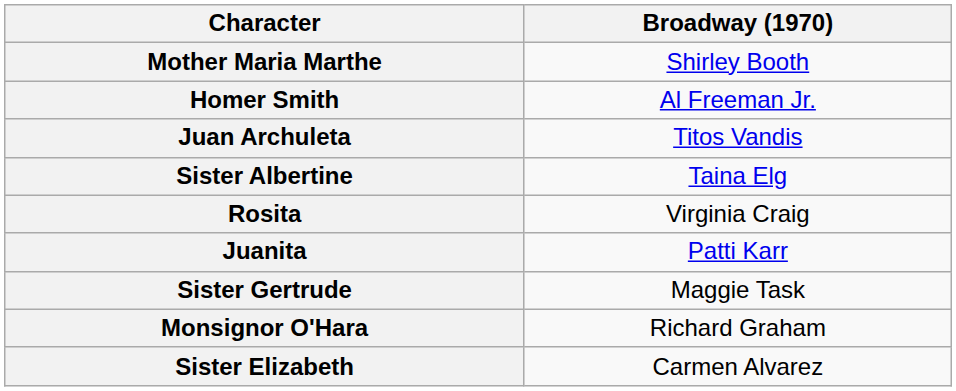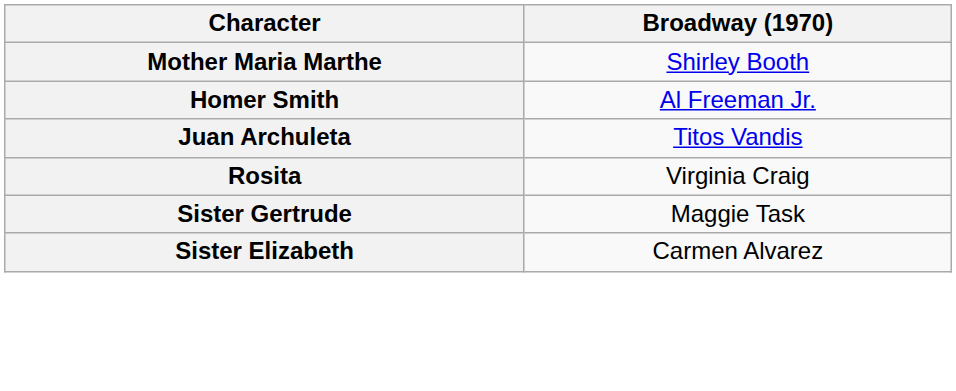- row: (265, 175)
- row: (265, 251)
- row: (265, 328)
